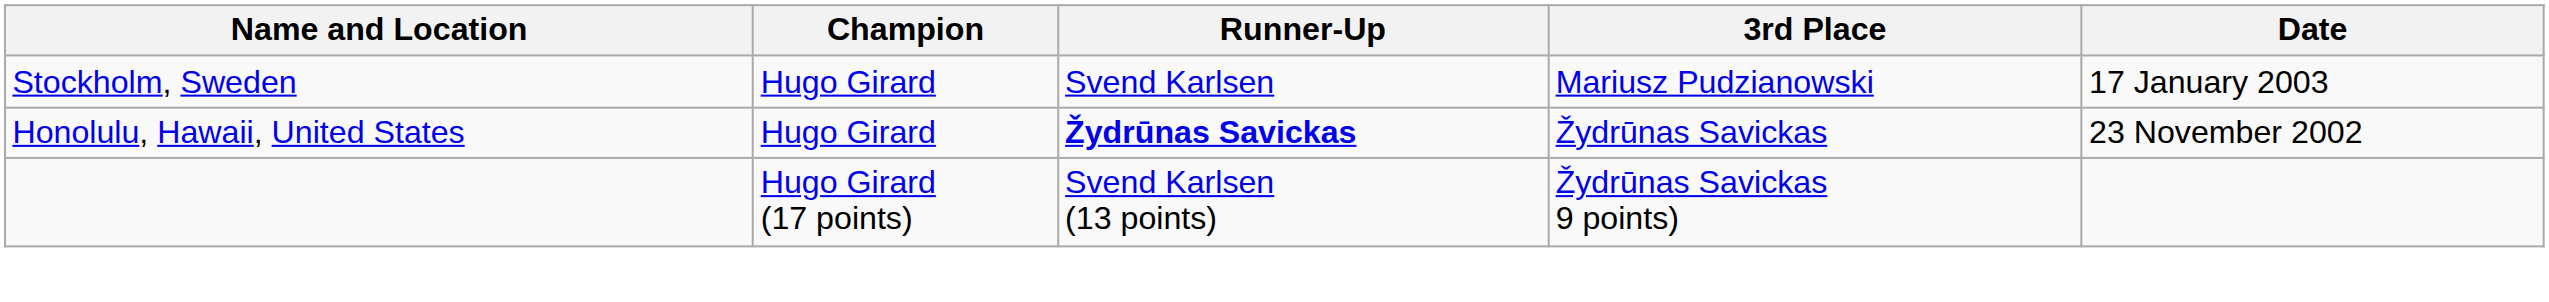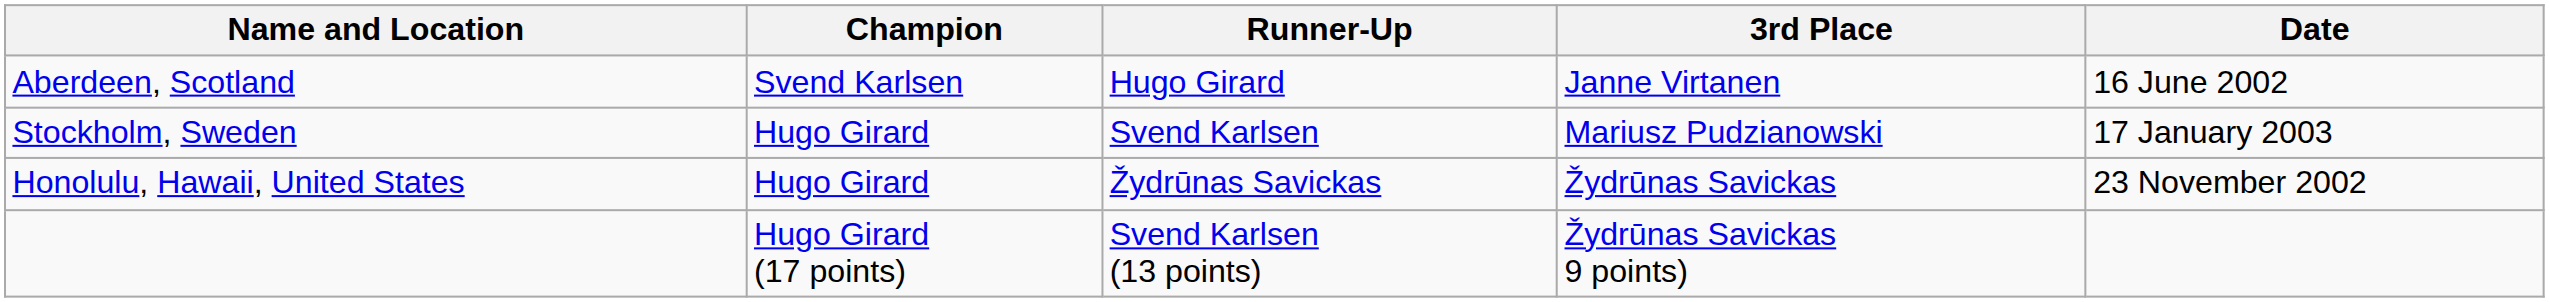+ row: (154, 81)
(1211, 132) bold -> (1245, 183) normal
